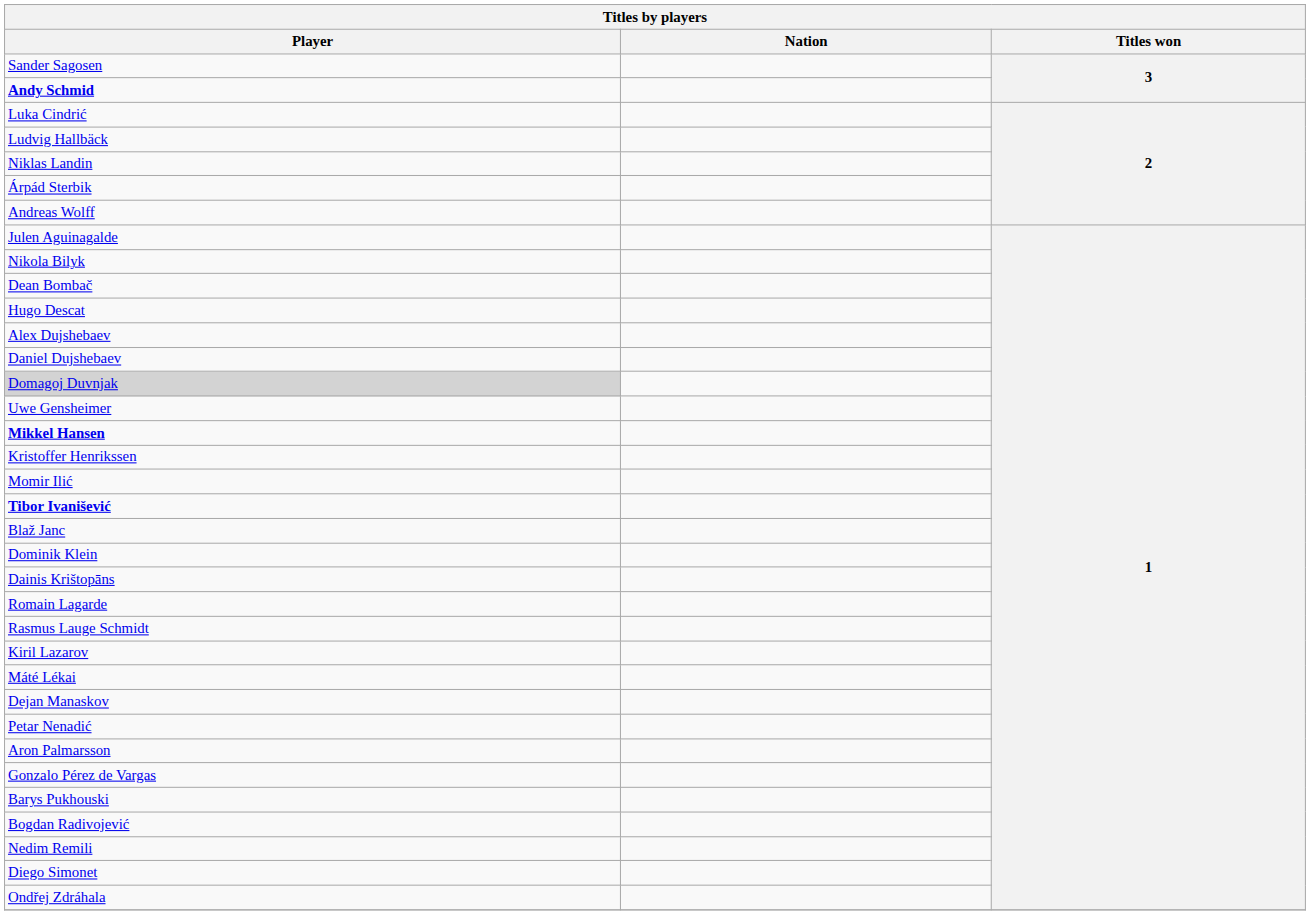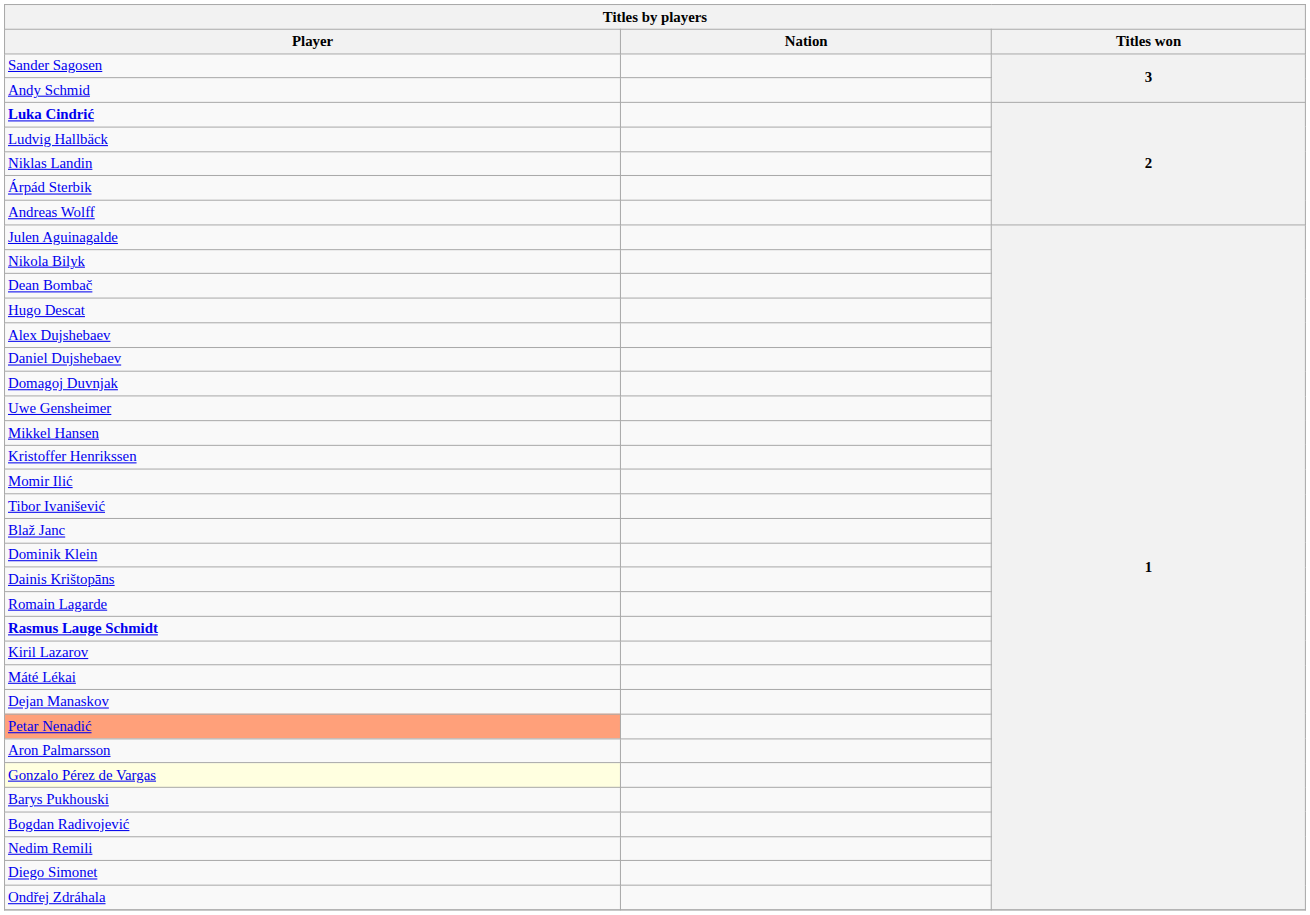(51, 90) bold -> (49, 90) normal
(47, 114) normal -> (51, 114) bold
(63, 384) lightgrey background -> (63, 384) no background
(56, 432) bold -> (53, 432) normal
(59, 506) bold -> (57, 506) normal
(78, 628) normal -> (83, 628) bold
(50, 726) no background -> (50, 726) lightsalmon background
(82, 775) no background -> (82, 775) lightyellow background
